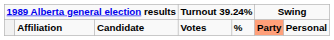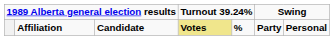(193, 27) no background -> (193, 27) khaki background
(269, 27) lightsalmon background -> (269, 27) no background
